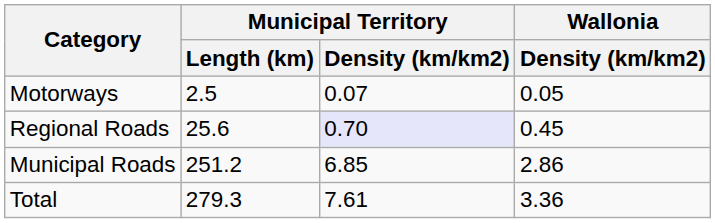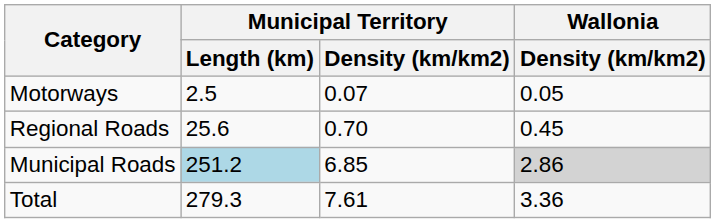(346, 128) lavender background -> (346, 128) no background
(214, 164) no background -> (214, 164) lightblue background
(542, 164) no background -> (542, 164) lightgrey background
